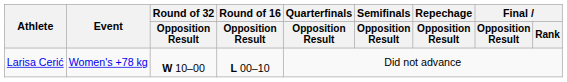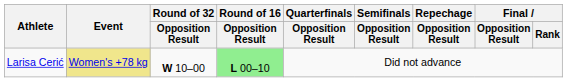(108, 63) no background -> (108, 63) khaki background
(250, 69) no background -> (250, 69) lightgreen background
